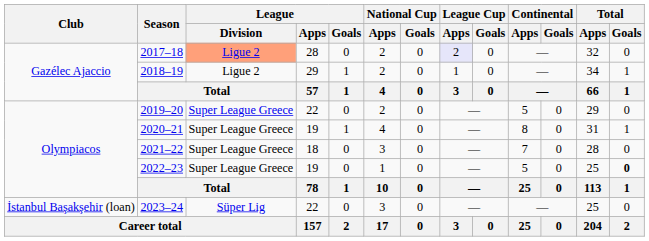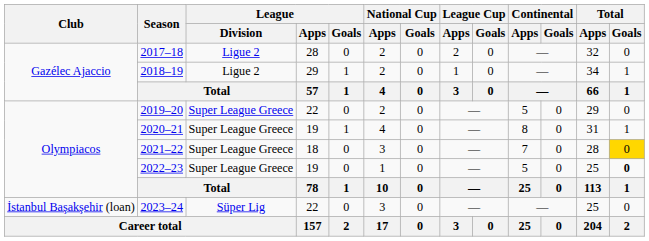(241, 52) lightsalmon background -> (241, 52) no background
(456, 52) lavender background -> (456, 52) no background
(627, 149) no background -> (627, 149) gold background
